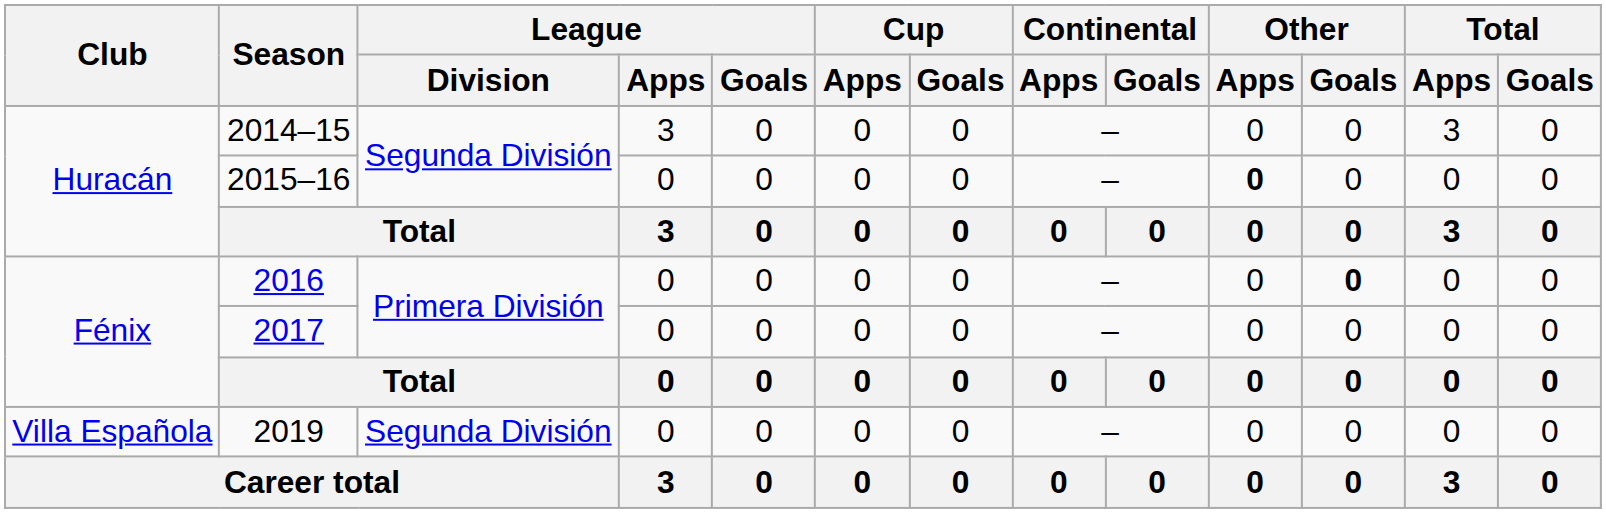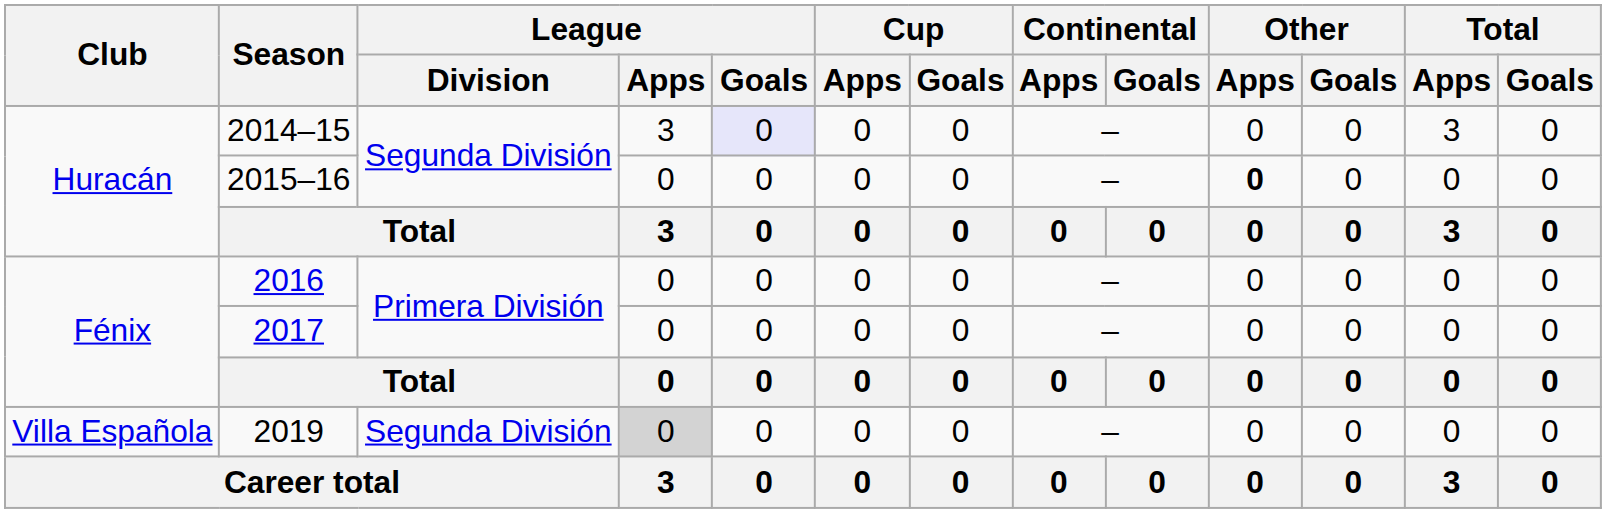(764, 130) no background -> (764, 130) lavender background
(1353, 280) bold -> (1353, 280) normal
(666, 431) no background -> (666, 431) lightgrey background
